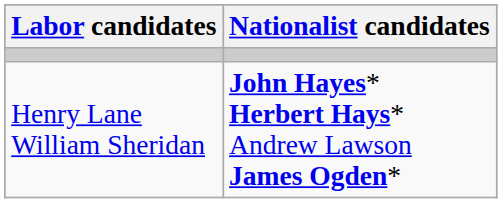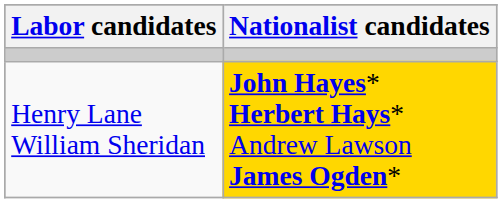(320, 129) no background -> (320, 129) gold background
